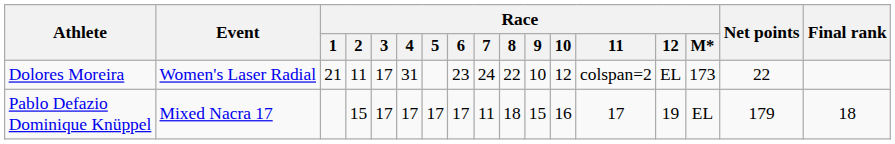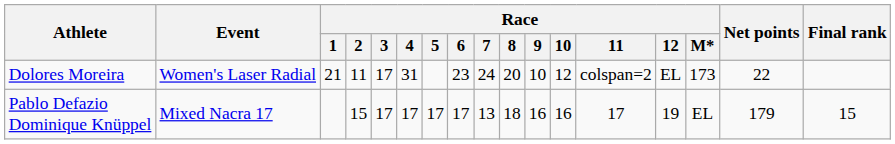(512, 75) 22 -> (512, 75) 20
(486, 114) 11 -> (486, 114) 13
(538, 114) 15 -> (538, 114) 16
(847, 114) 18 -> (847, 114) 15
